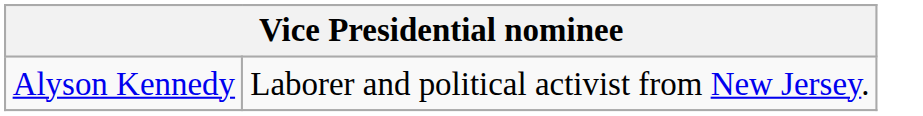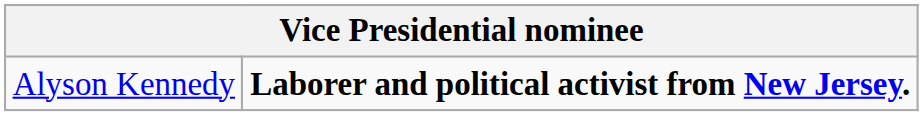(560, 82) normal -> (580, 82) bold
